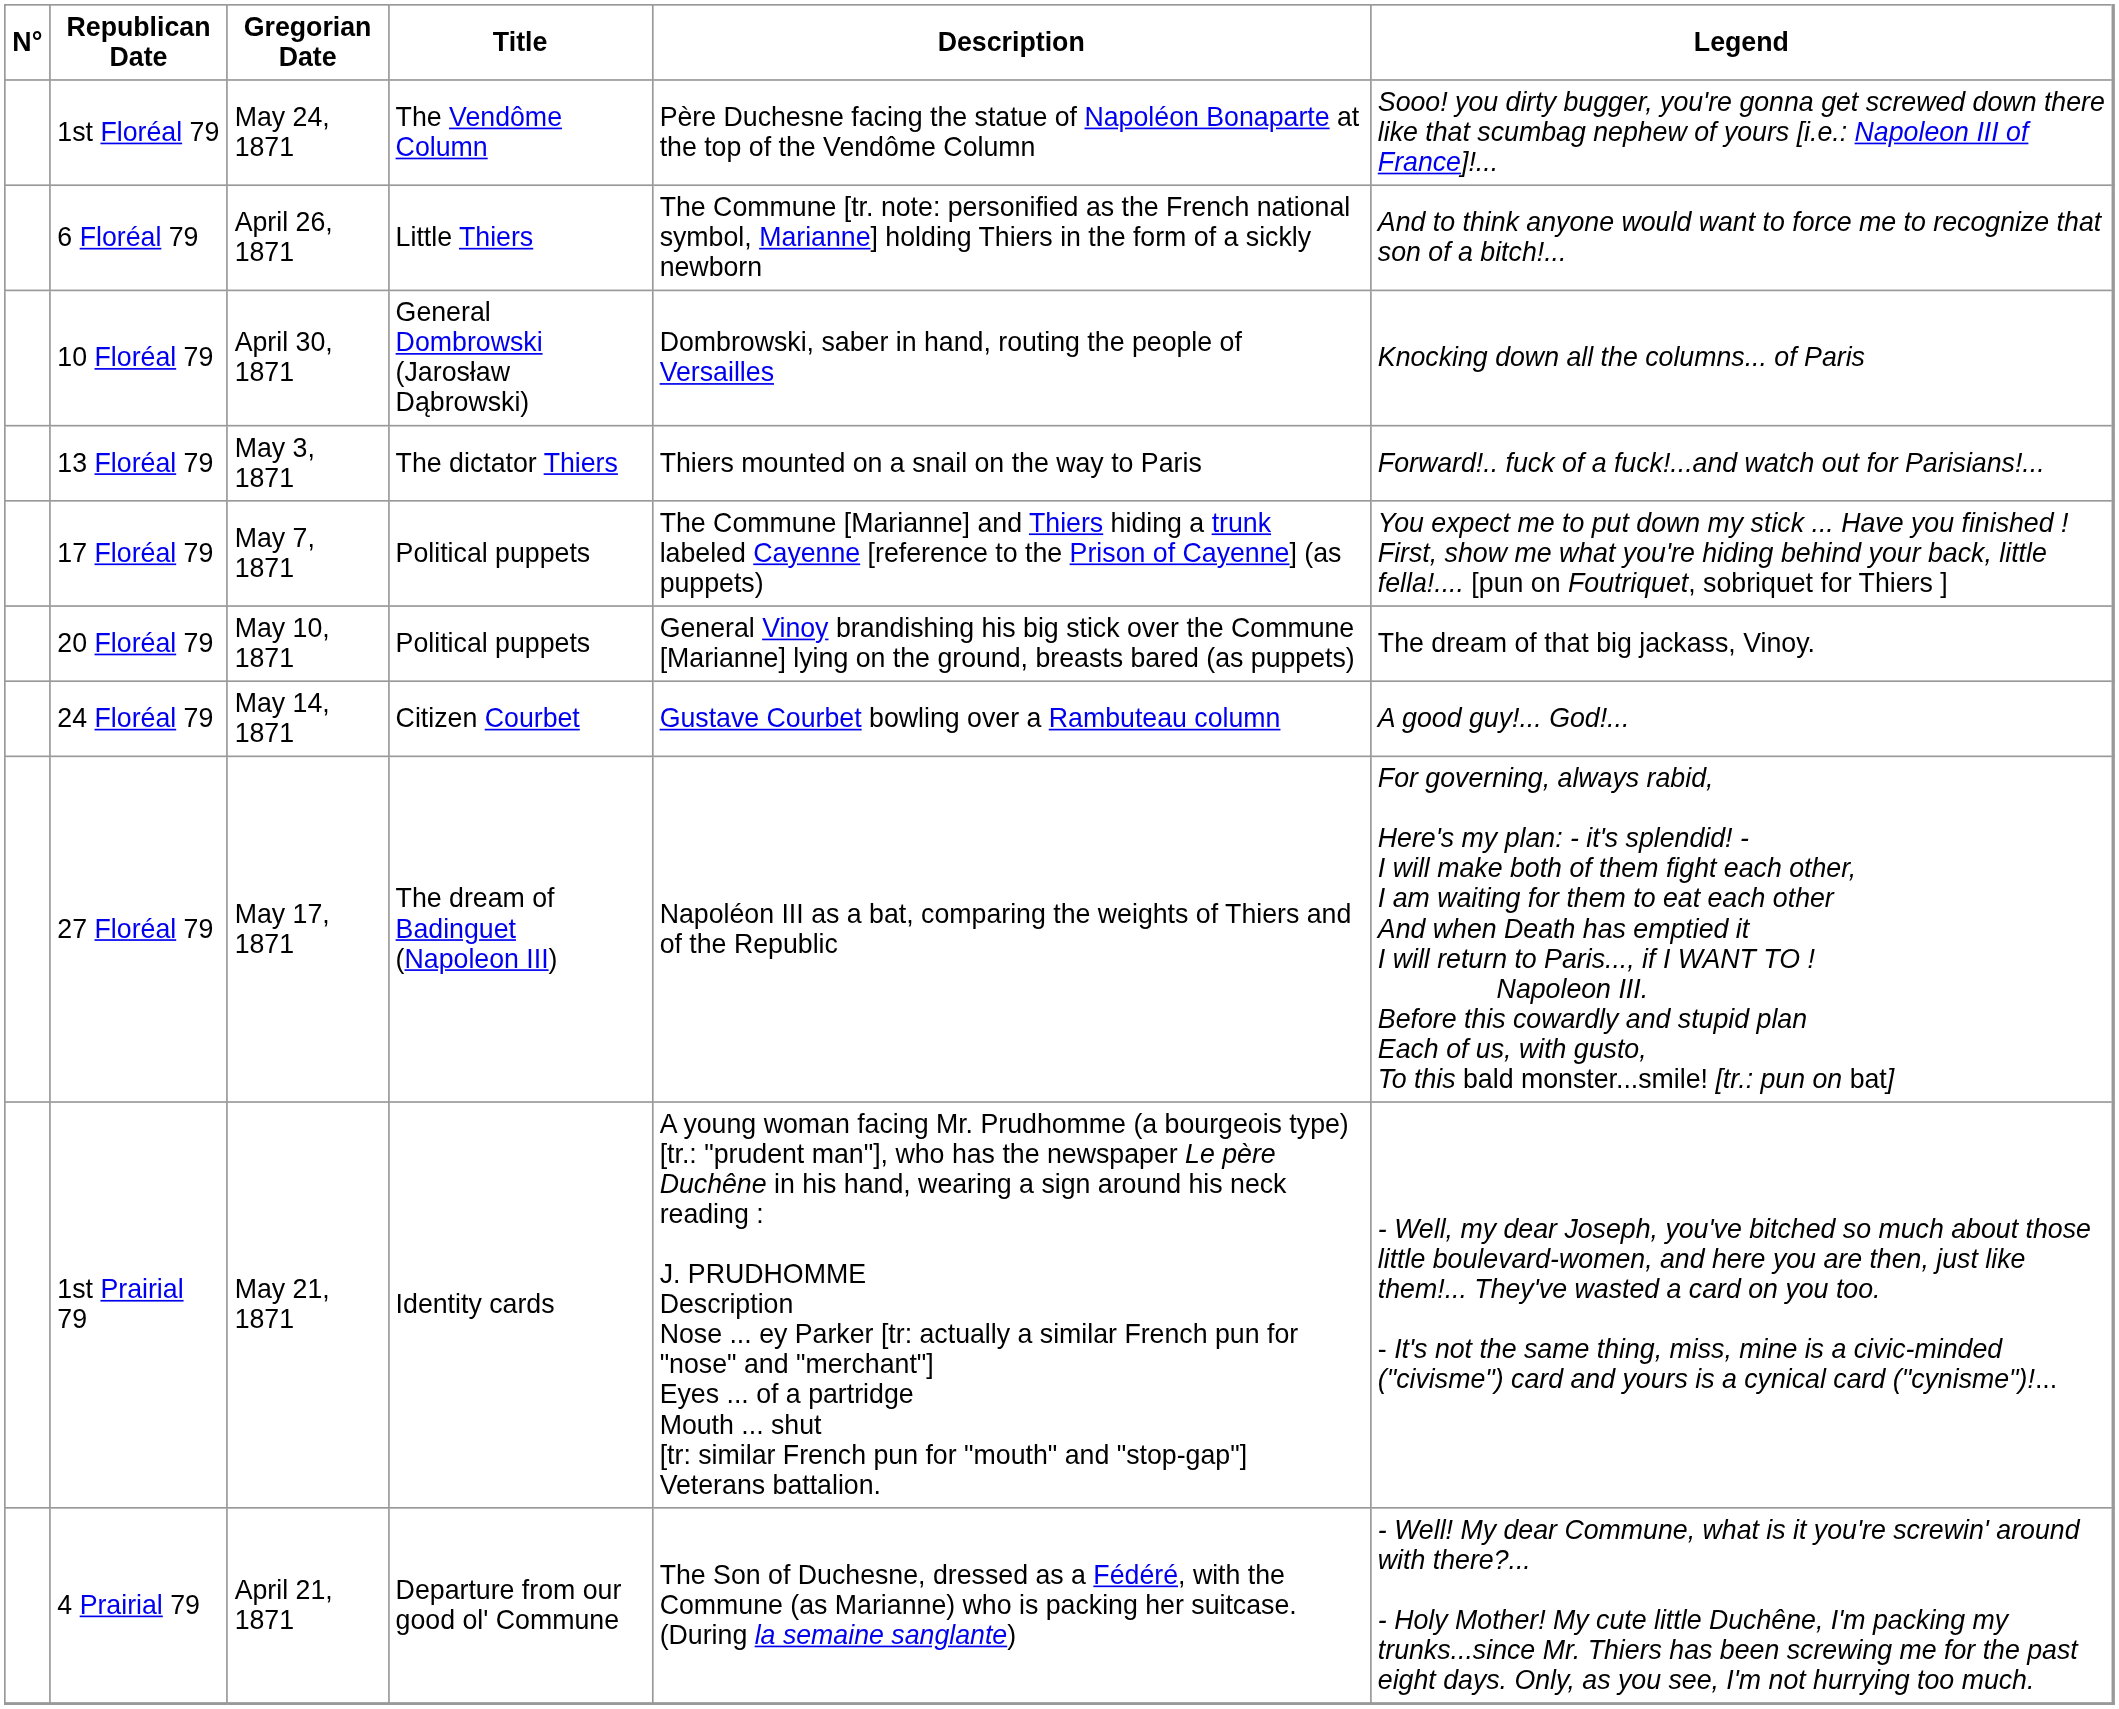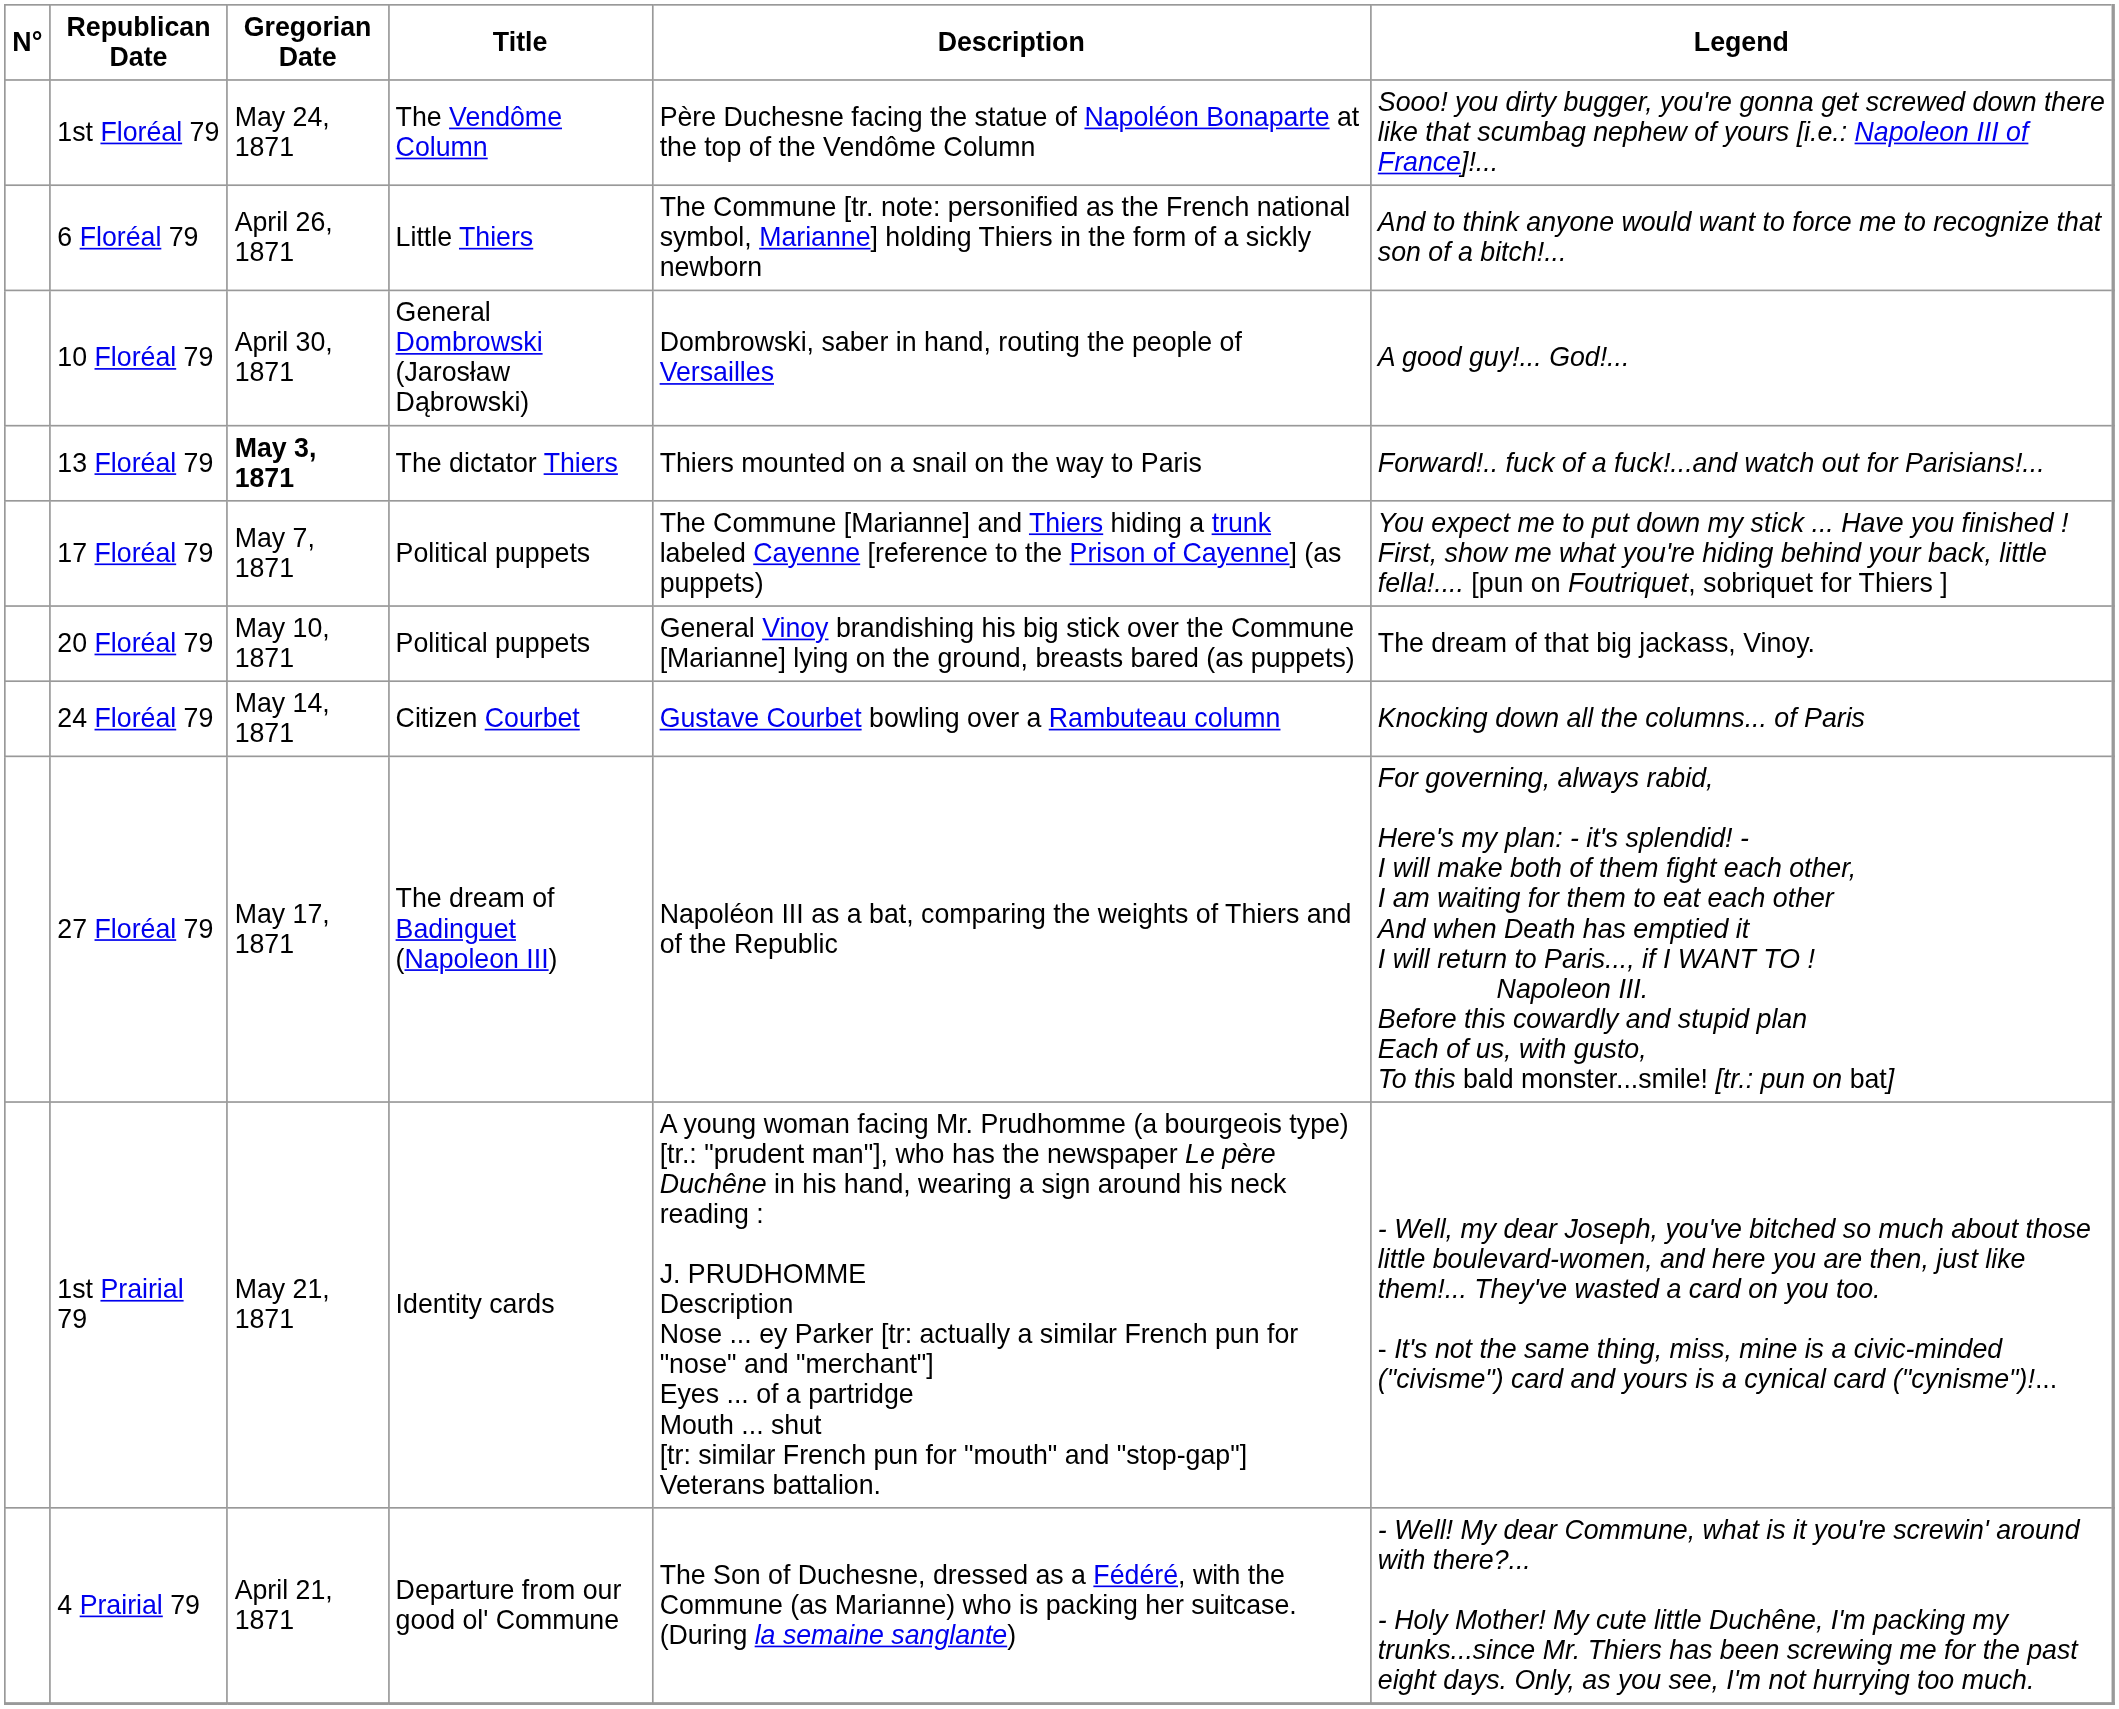(1621, 357) Knocking down all the columns... of Paris -> (1504, 357) A good guy!... God!...
(275, 462) normal -> (275, 462) bold
(1504, 718) A good guy!... God!... -> (1621, 718) Knocking down all the columns... of Paris
